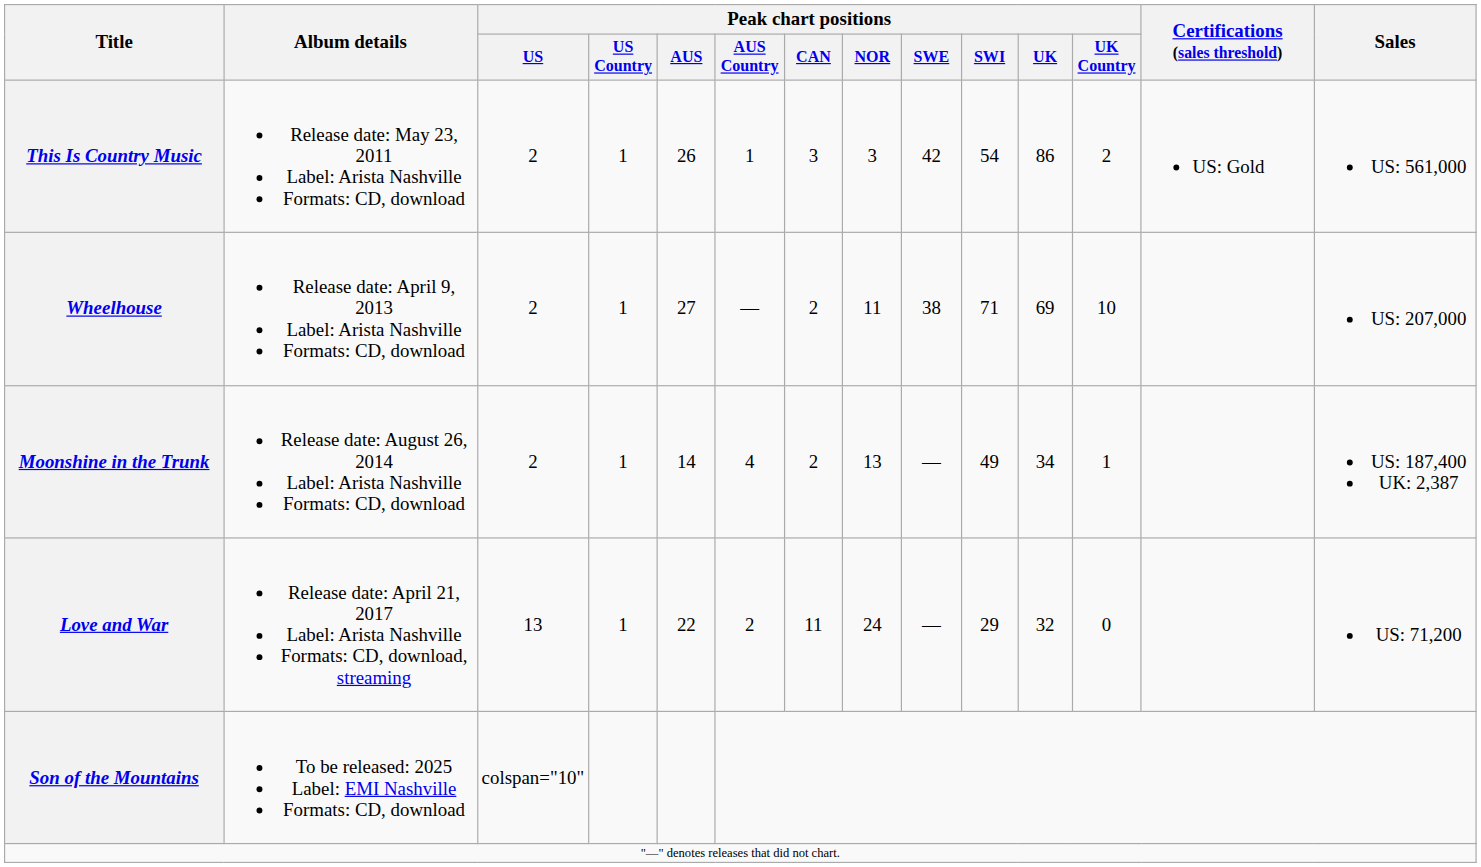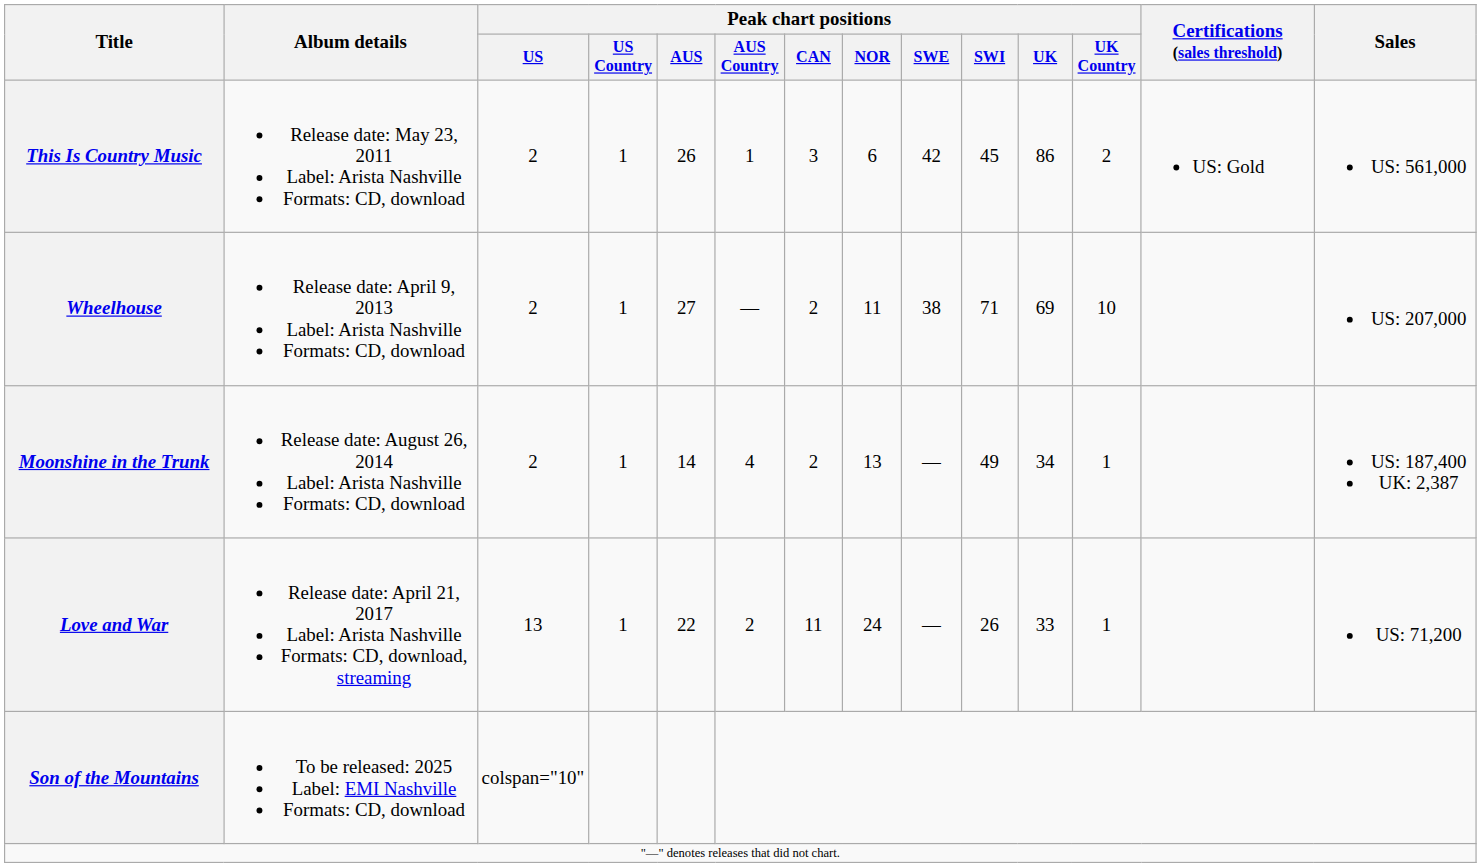(872, 156) 3 -> (872, 156) 6
(990, 156) 54 -> (990, 156) 45
(990, 624) 29 -> (990, 624) 26
(1045, 624) 32 -> (1045, 624) 33
(1107, 624) 0 -> (1107, 624) 1
